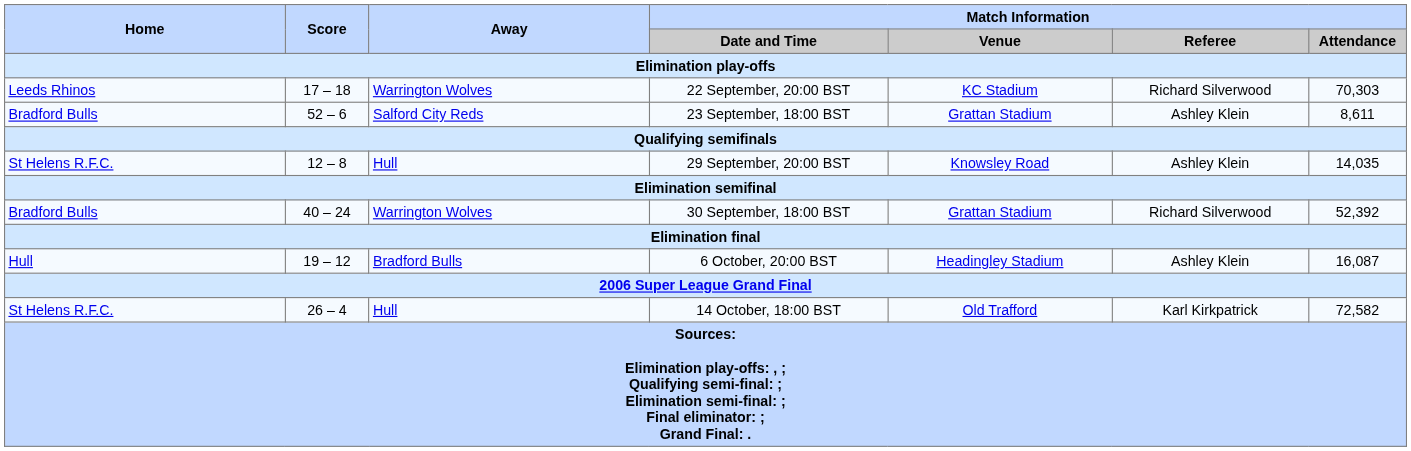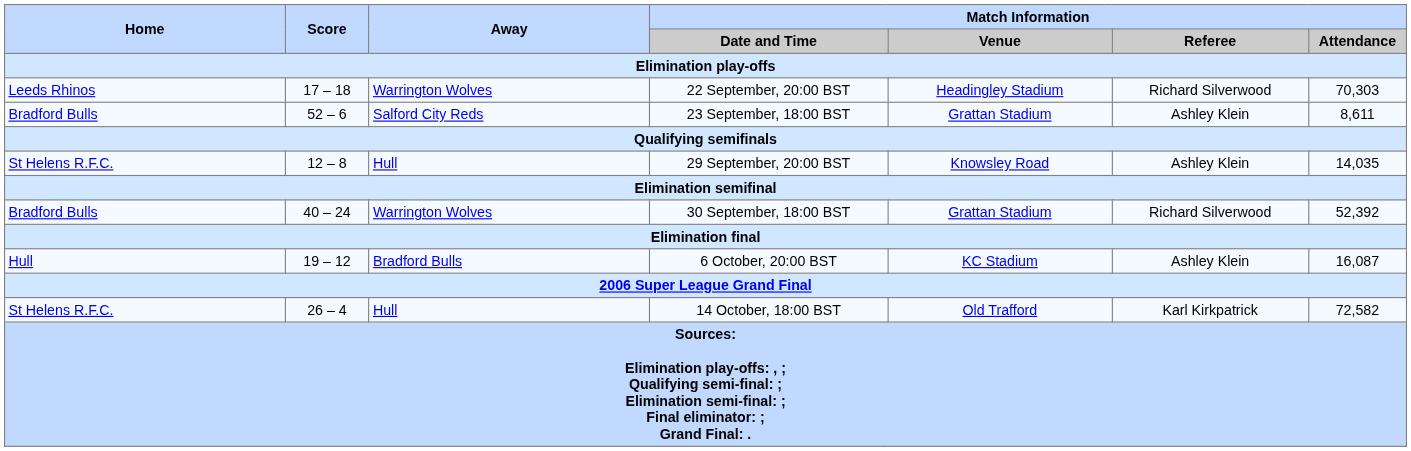(1000, 90) KC Stadium -> (1000, 90) Headingley Stadium
(1000, 261) Headingley Stadium -> (1000, 261) KC Stadium
